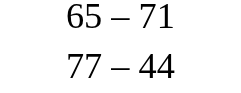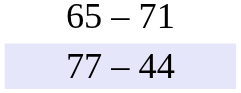(120, 65) no background -> (120, 65) lavender background
